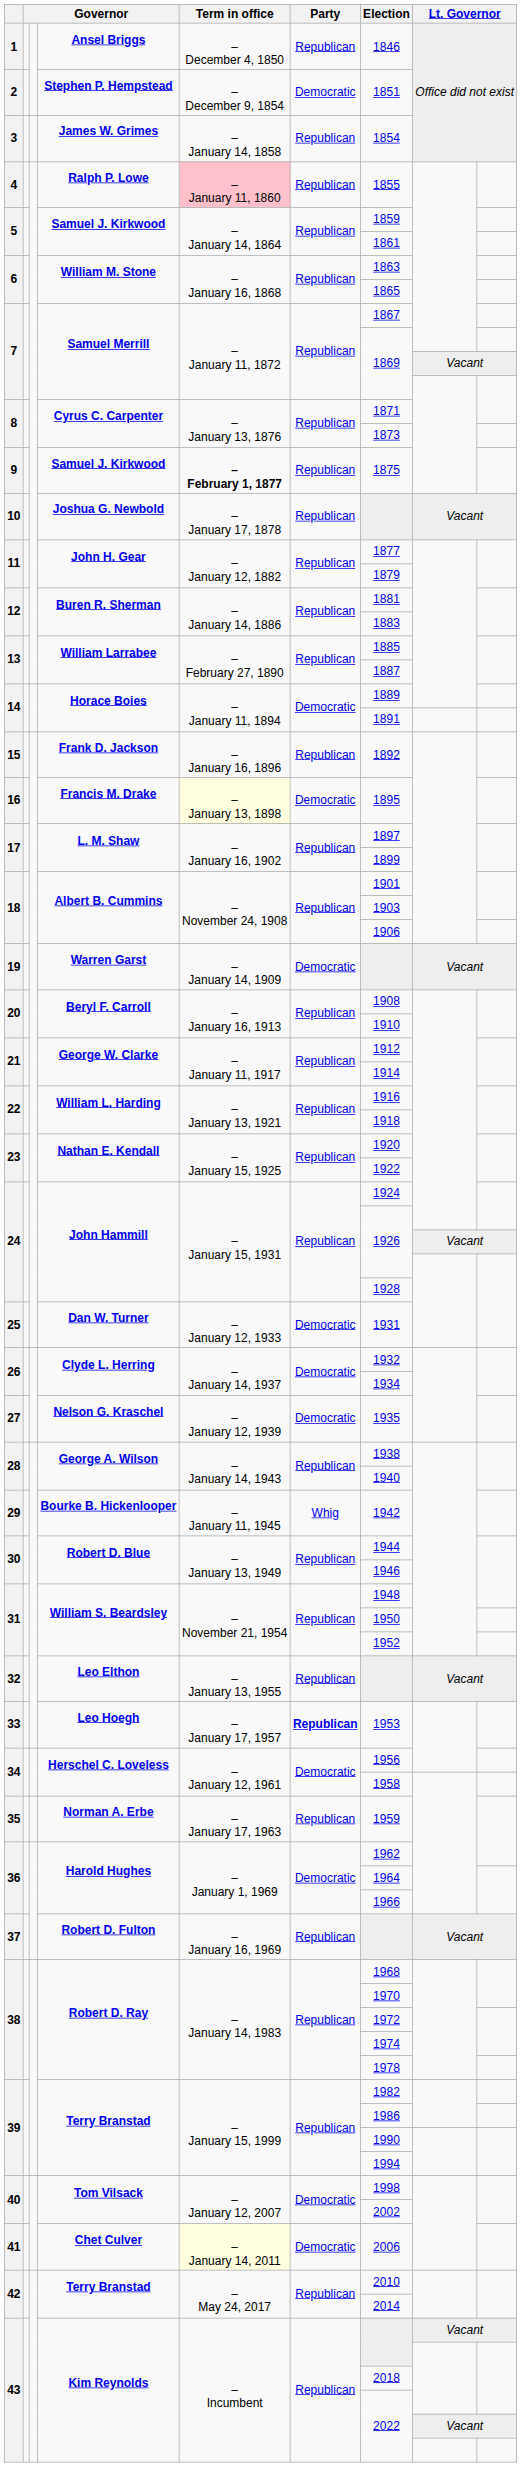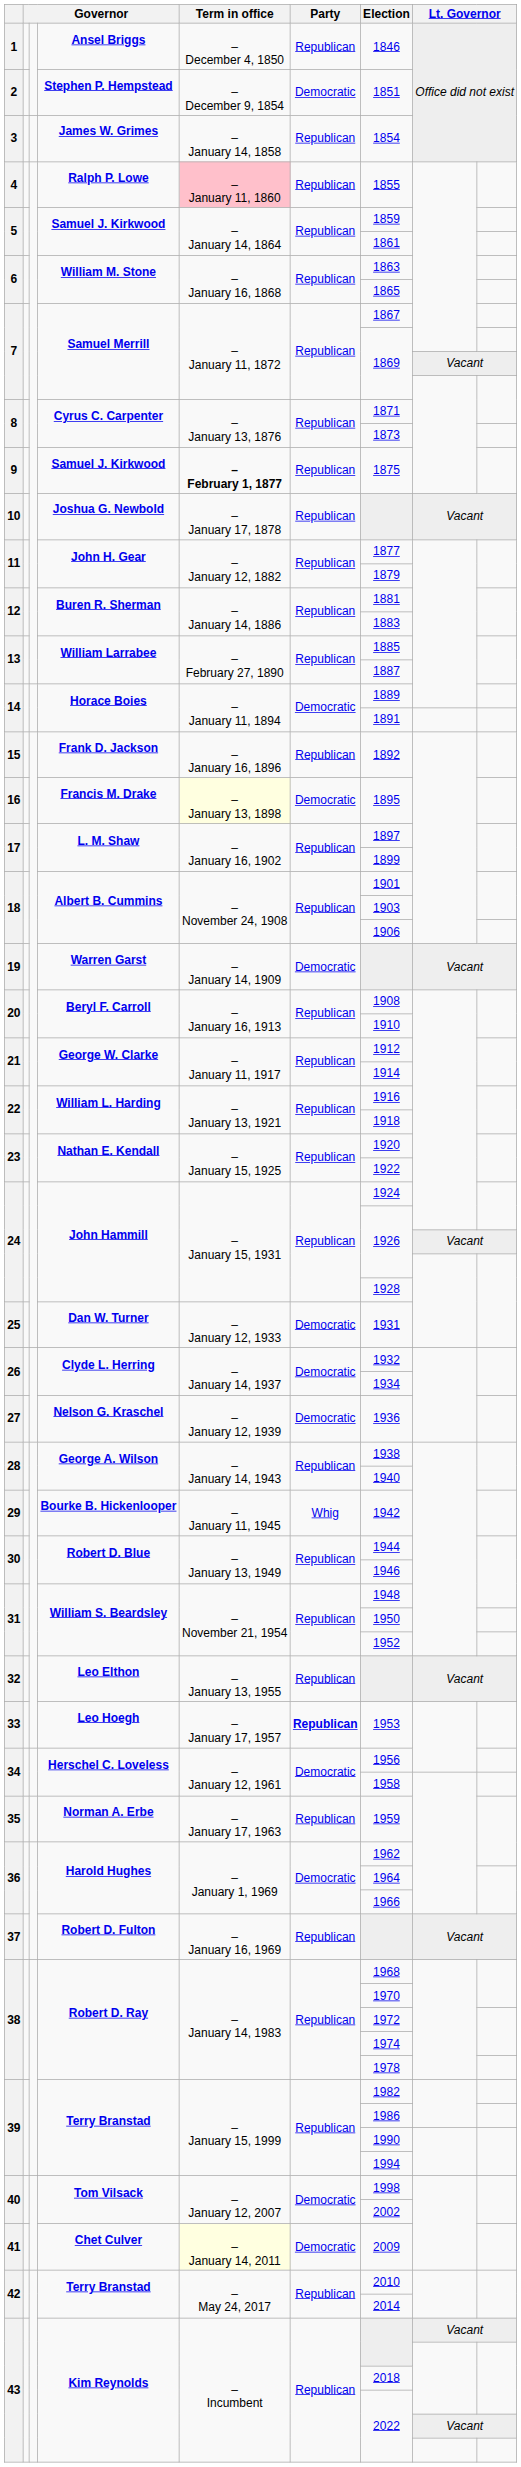(386, 1418) 1935 -> (386, 1418) 1936
(386, 2247) 2006 -> (386, 2247) 2009
